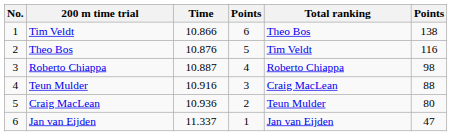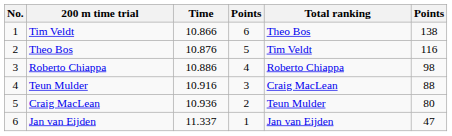(201, 67) 10.887 -> (201, 67) 10.886
